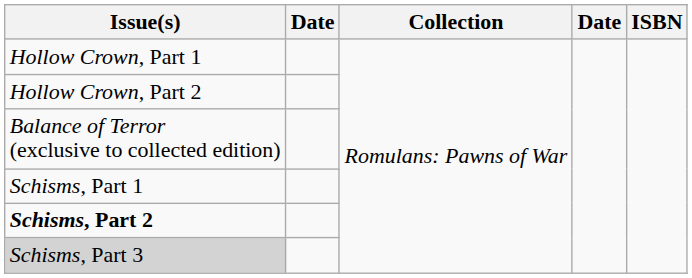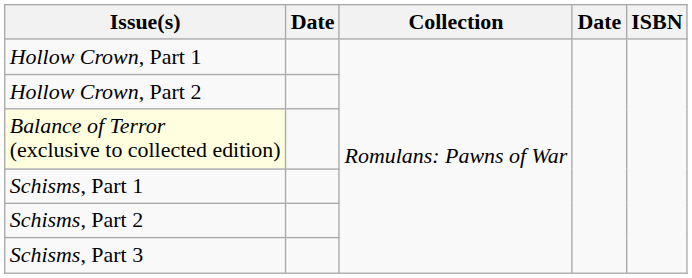(145, 138) no background -> (145, 138) lightyellow background
(81, 220) bold -> (76, 220) normal
(76, 255) lightgrey background -> (76, 255) no background
